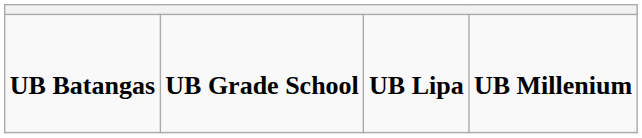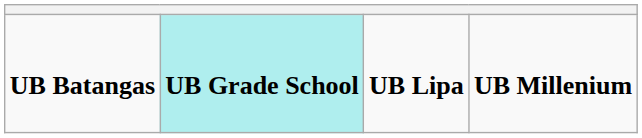(262, 86) no background -> (262, 86) paleturquoise background
